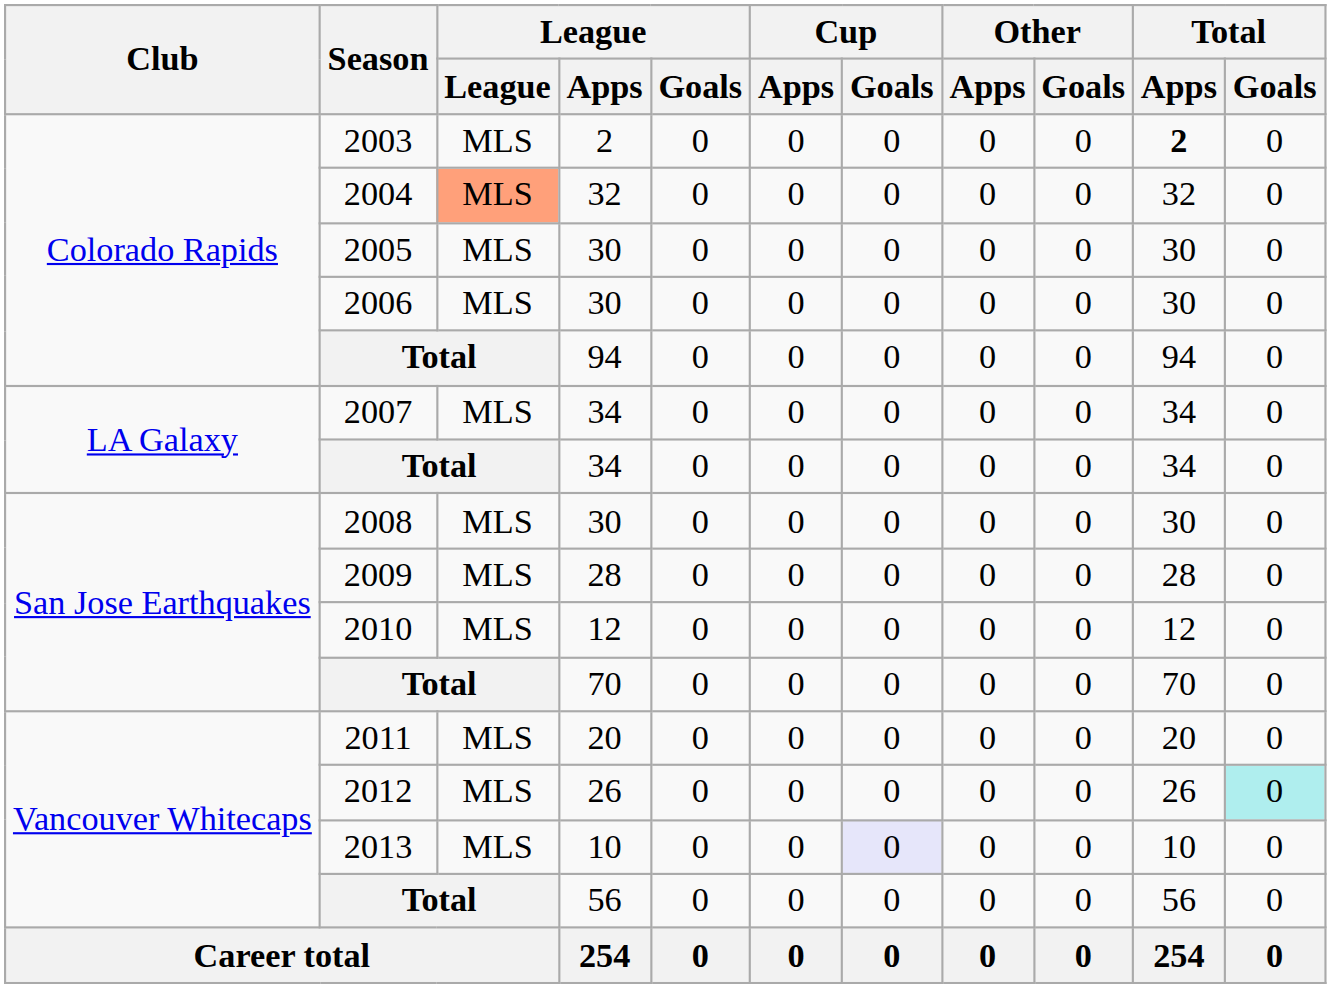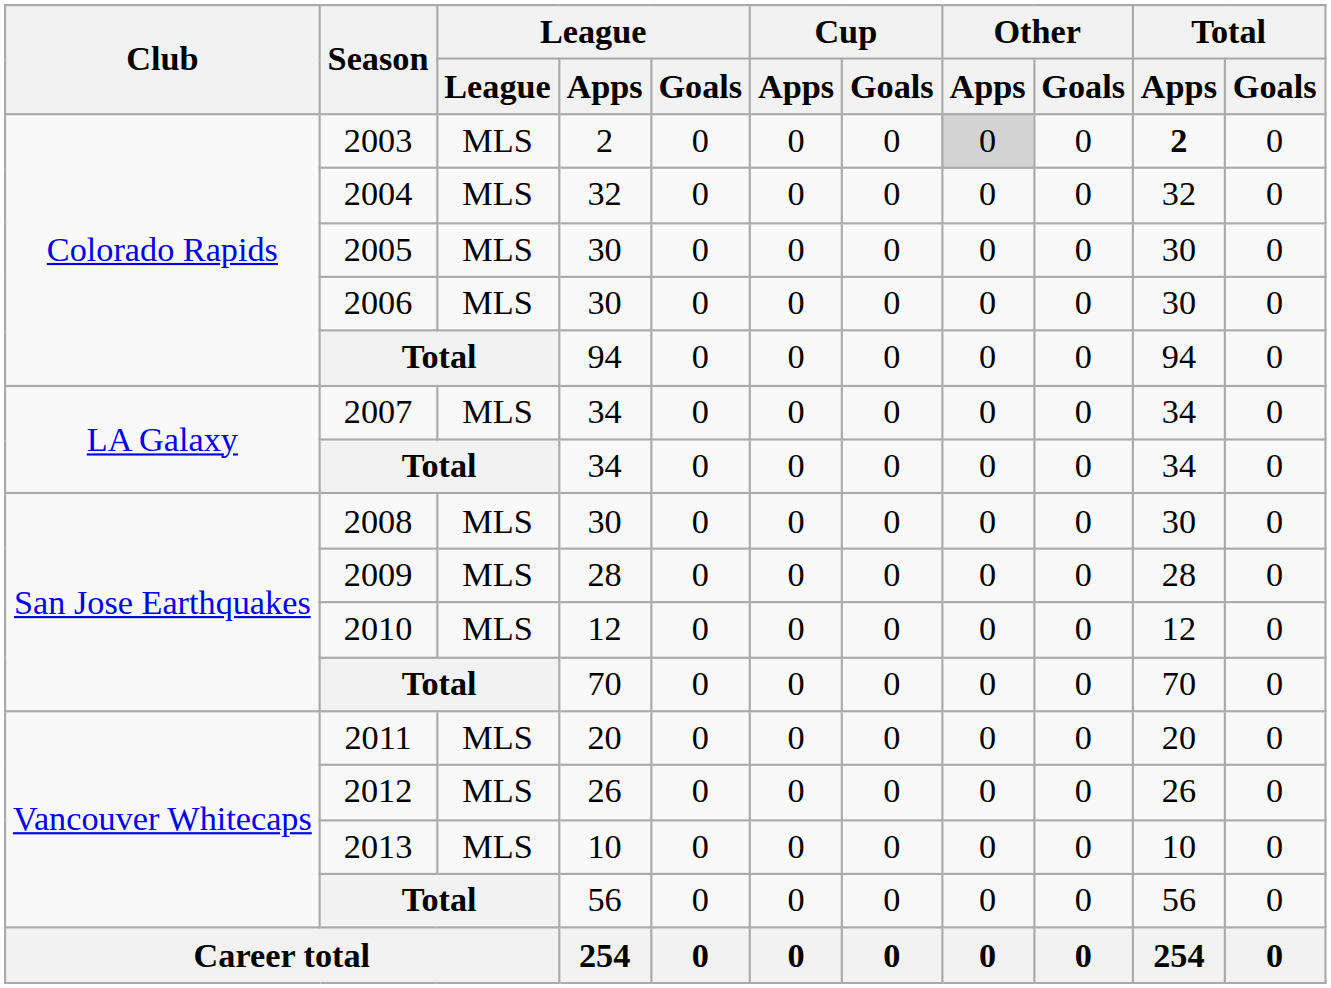(987, 140) no background -> (987, 140) lightgrey background
(498, 194) lightsalmon background -> (498, 194) no background
(1275, 791) paleturquoise background -> (1275, 791) no background
(892, 846) lavender background -> (892, 846) no background
